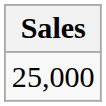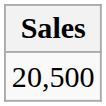(53, 76) 25,000 -> (53, 76) 20,500
